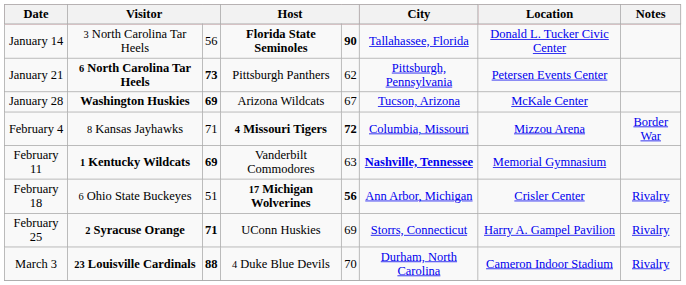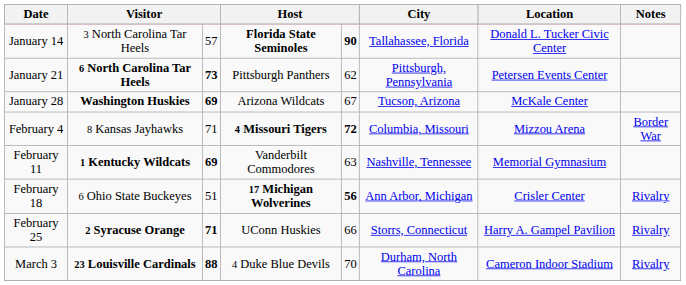(211, 41) 56 -> (211, 41) 57
(419, 162) bold -> (419, 162) normal
(351, 230) 69 -> (351, 230) 66
